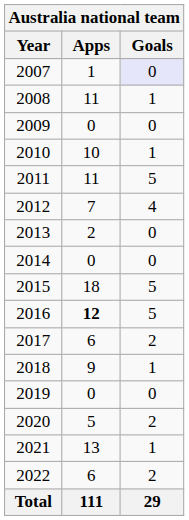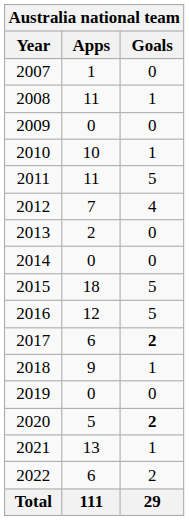(152, 71) lavender background -> (152, 71) no background
(91, 313) bold -> (91, 313) normal
(152, 340) normal -> (152, 340) bold
(152, 421) normal -> (152, 421) bold
